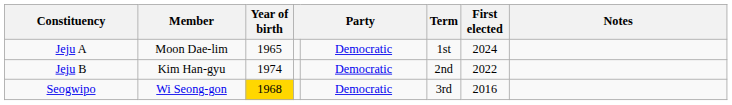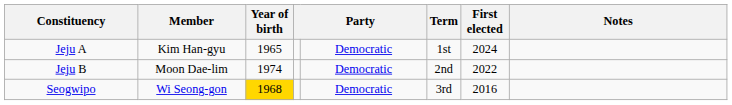(192, 49) Moon Dae-lim -> (192, 49) Kim Han-gyu
(192, 69) Kim Han-gyu -> (192, 69) Moon Dae-lim
